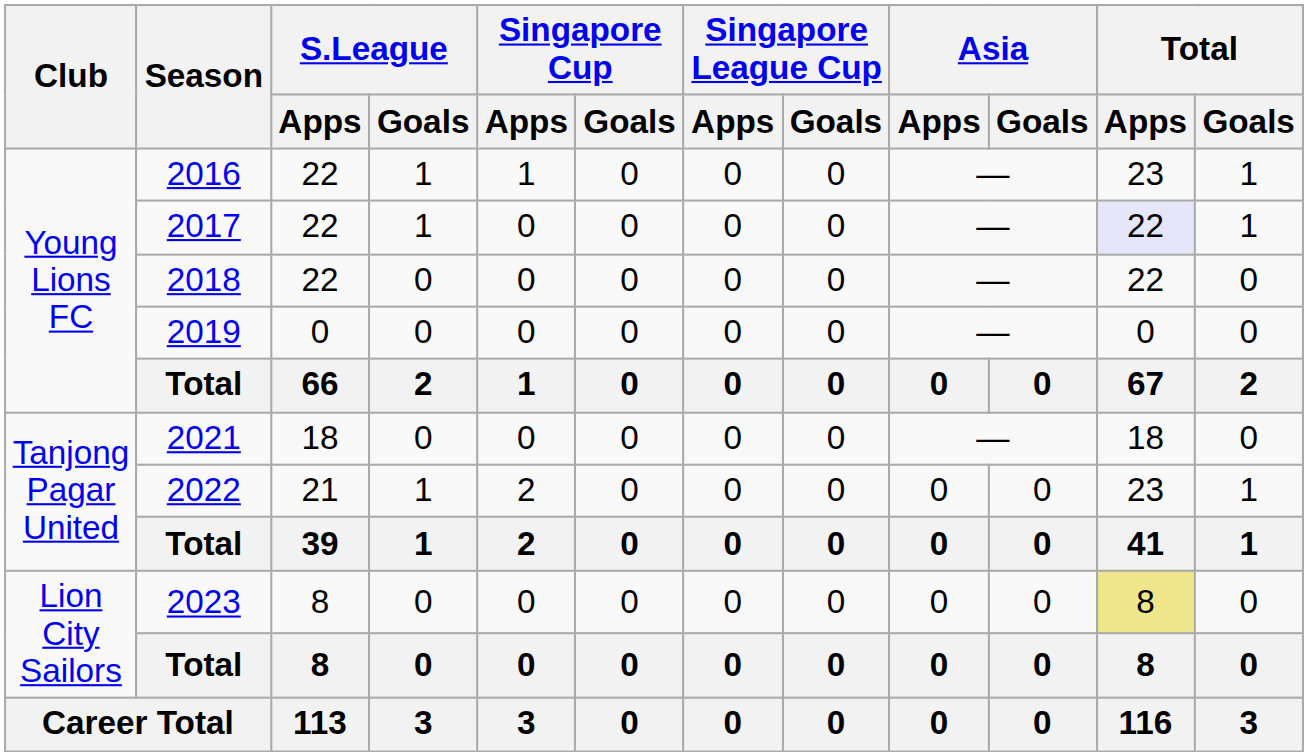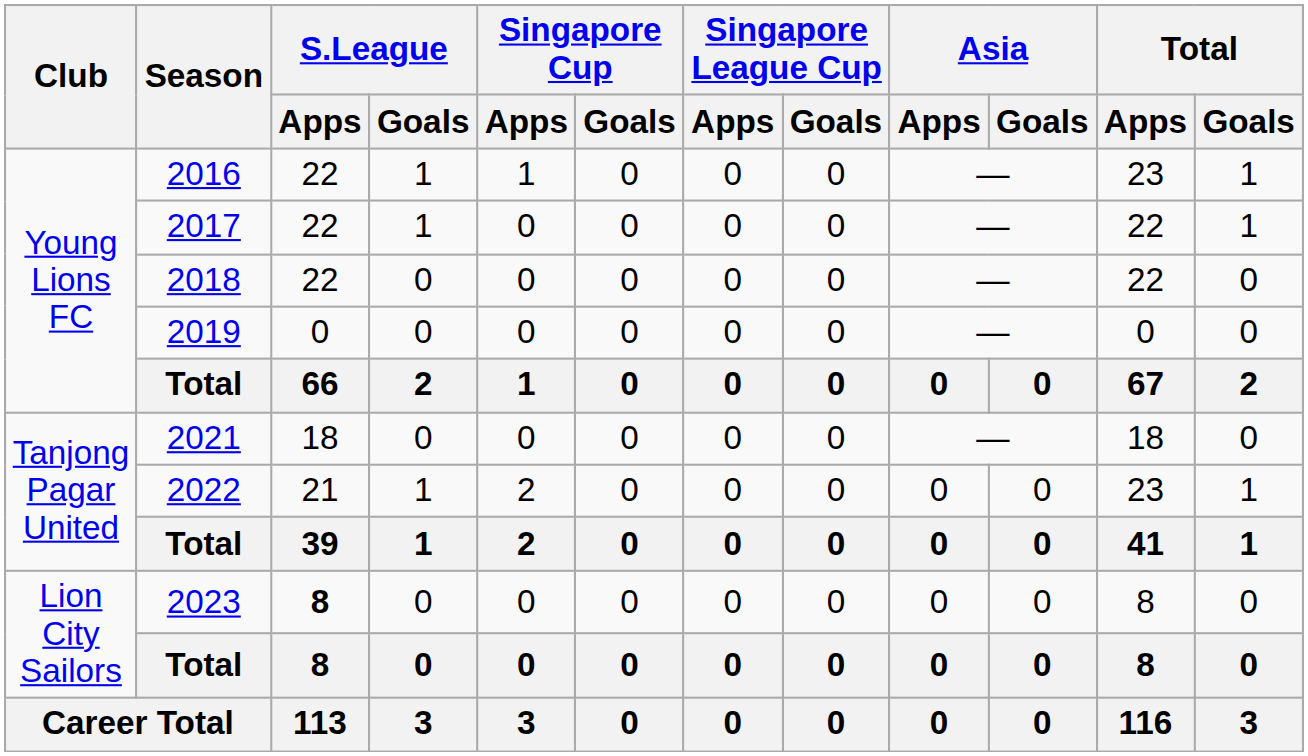(1145, 226) lavender background -> (1145, 226) no background
(320, 601) normal -> (320, 601) bold
(1145, 601) khaki background -> (1145, 601) no background
